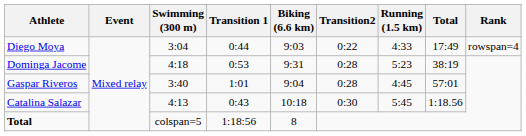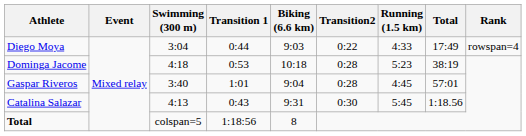(294, 65) 9:31 -> (294, 65) 10:18
(294, 102) 10:18 -> (294, 102) 9:31
